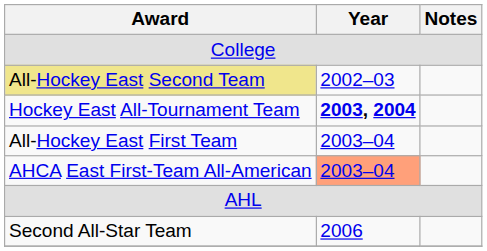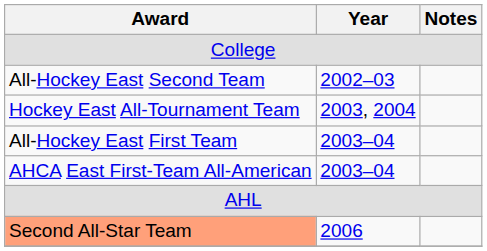(137, 79) khaki background -> (137, 79) no background
(368, 110) bold -> (368, 110) normal
(357, 170) lightsalmon background -> (357, 170) no background
(100, 230) no background -> (100, 230) lightsalmon background
